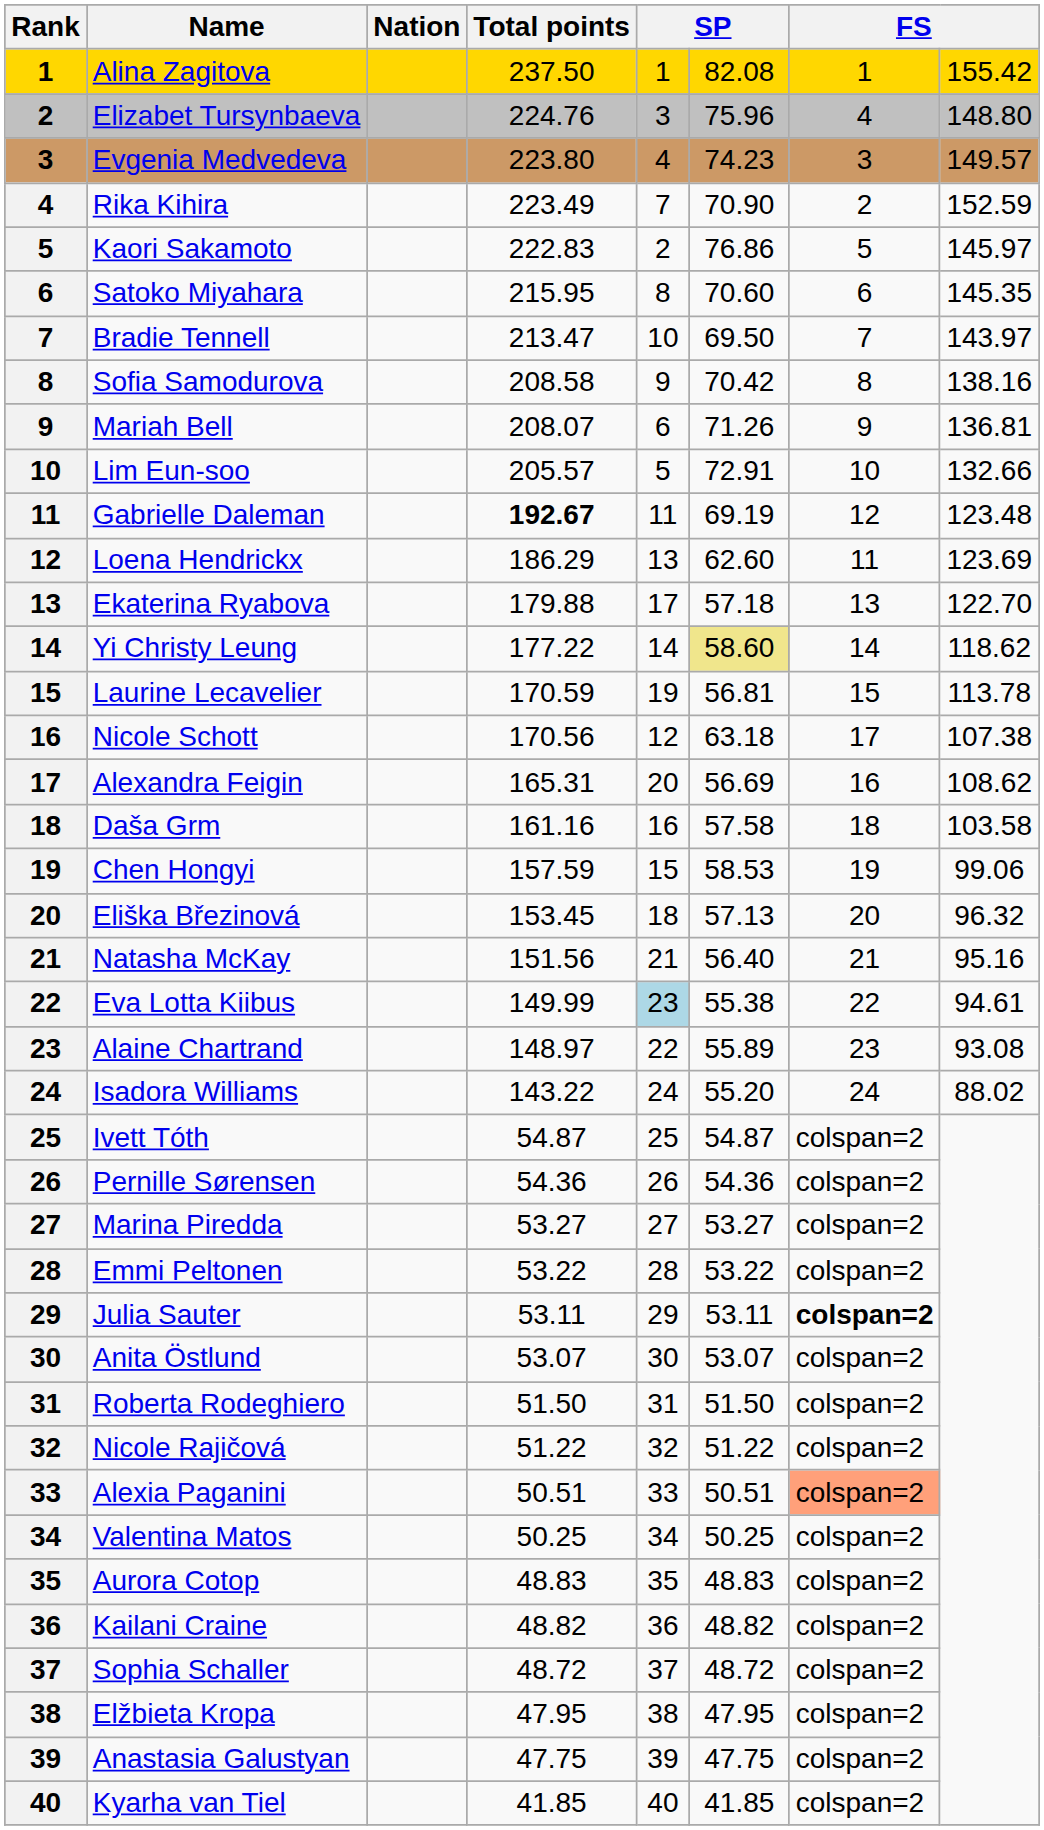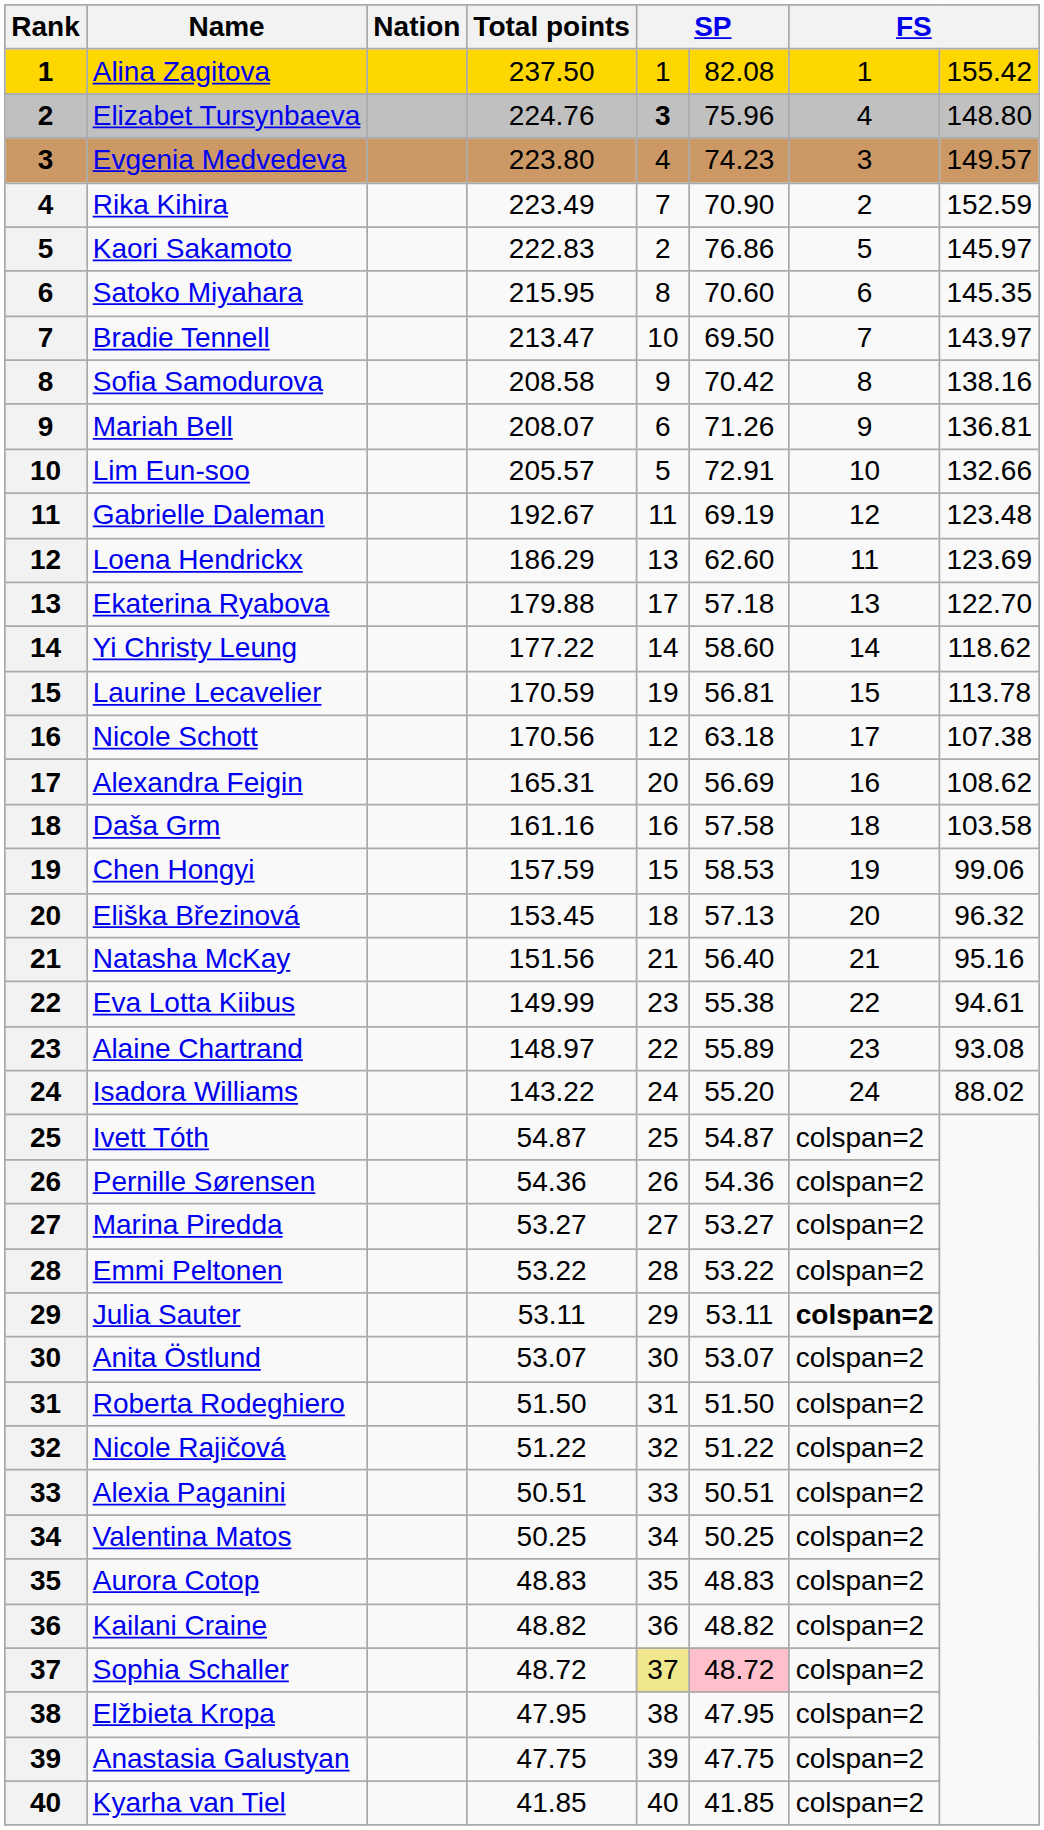(663, 115) normal -> (663, 115) bold
(552, 515) bold -> (552, 515) normal
(739, 648) khaki background -> (739, 648) no background
(663, 1003) lightblue background -> (663, 1003) no background
(860, 1492) lightsalmon background -> (860, 1492) no background
(663, 1669) no background -> (663, 1669) khaki background
(739, 1669) no background -> (739, 1669) pink background
